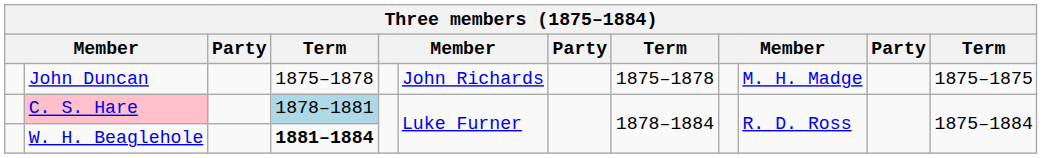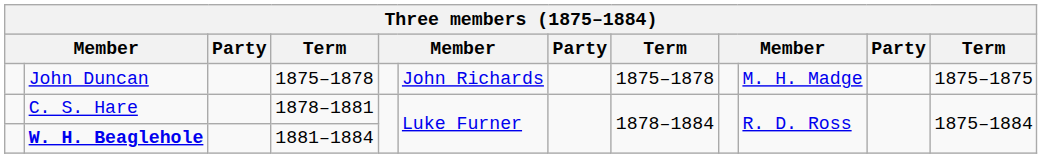(83, 109) pink background -> (83, 109) no background
(324, 109) lightblue background -> (324, 109) no background
(116, 138) normal -> (116, 138) bold
(324, 138) bold -> (324, 138) normal
